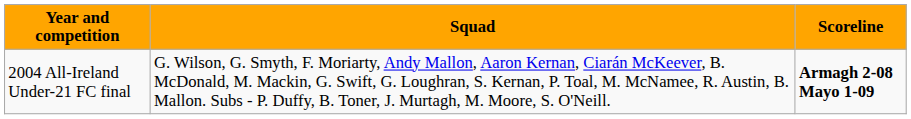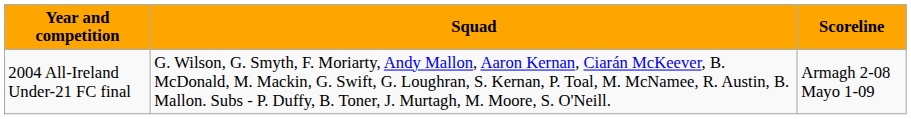(846, 81) bold -> (846, 81) normal
